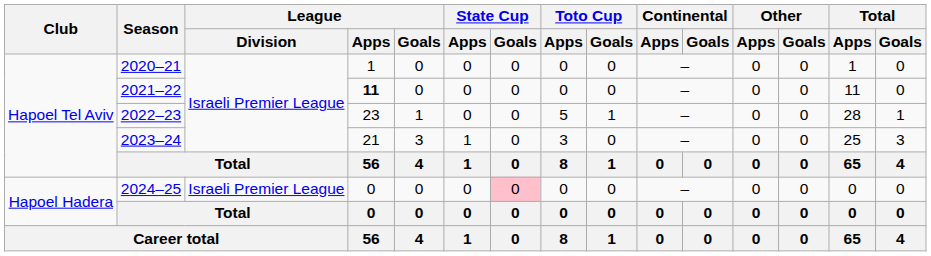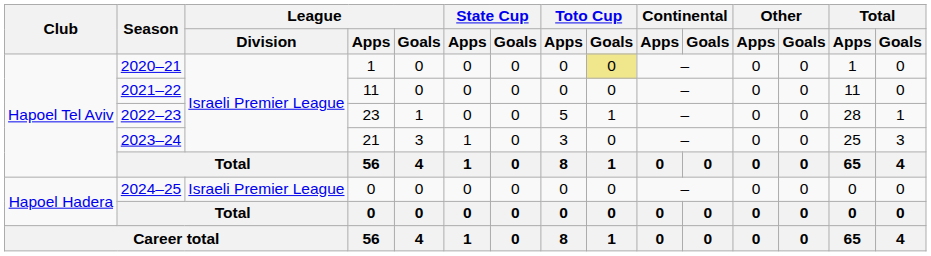(612, 66) no background -> (612, 66) khaki background
(371, 90) bold -> (371, 90) normal
(515, 189) pink background -> (515, 189) no background
